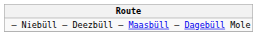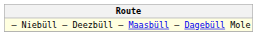(128, 25) no background -> (128, 25) lightyellow background
